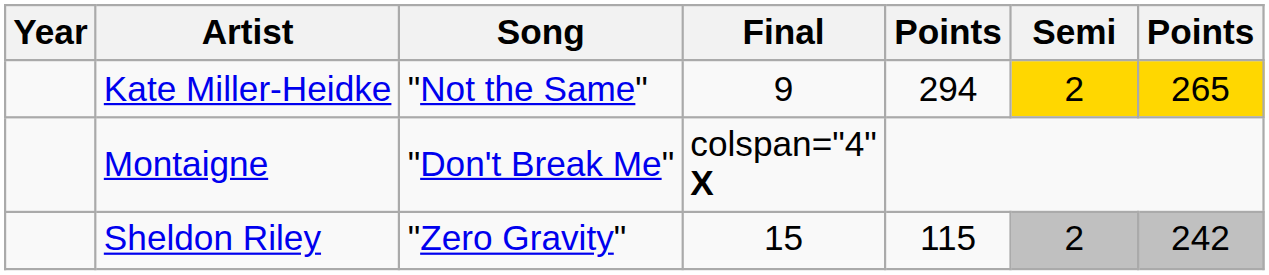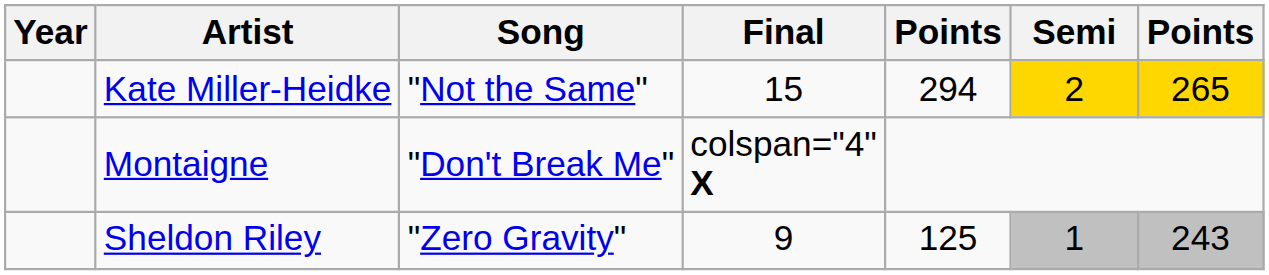(784, 88) 9 -> (784, 88) 15
(784, 239) 15 -> (784, 239) 9
(948, 239) 115 -> (948, 239) 125
(1074, 239) 2 -> (1074, 239) 1
(1200, 239) 242 -> (1200, 239) 243
